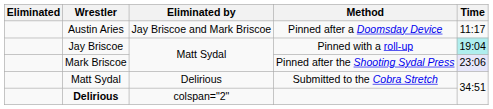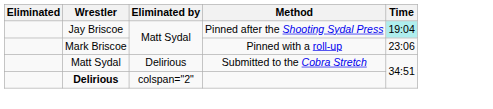- row: (96, 29)
(365, 46) Pinned with a roll-up -> (294, 29) Pinned after the Shooting Sydal Press
(365, 63) Pinned after the Shooting Sydal Press -> (294, 46) Pinned with a roll-up
(473, 63) lavender background -> (402, 46) no background
